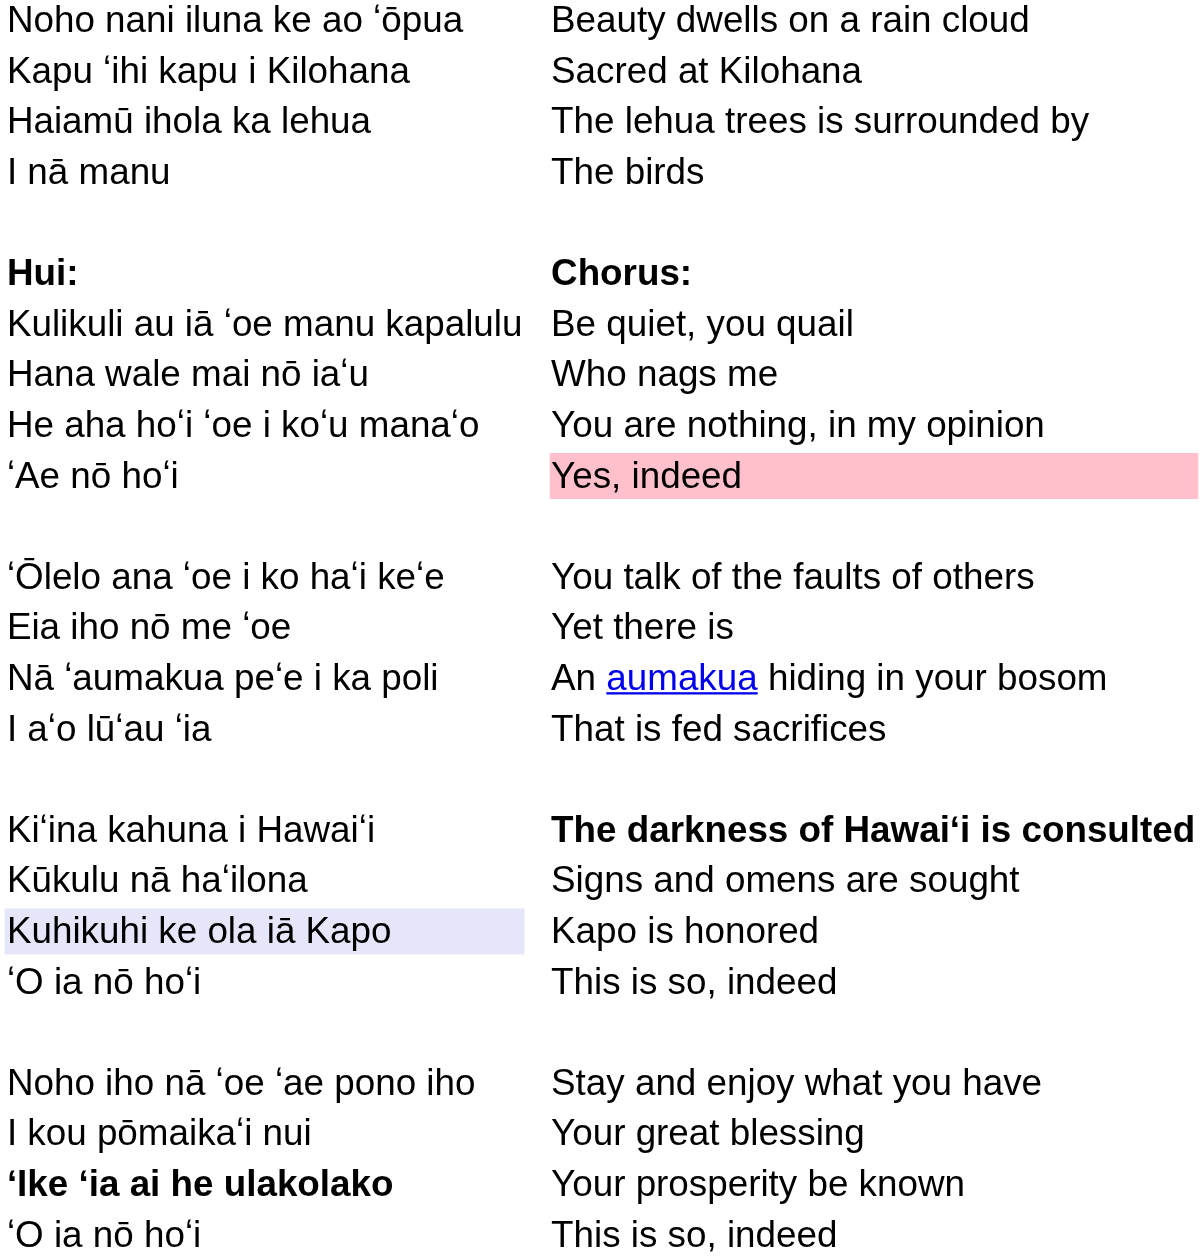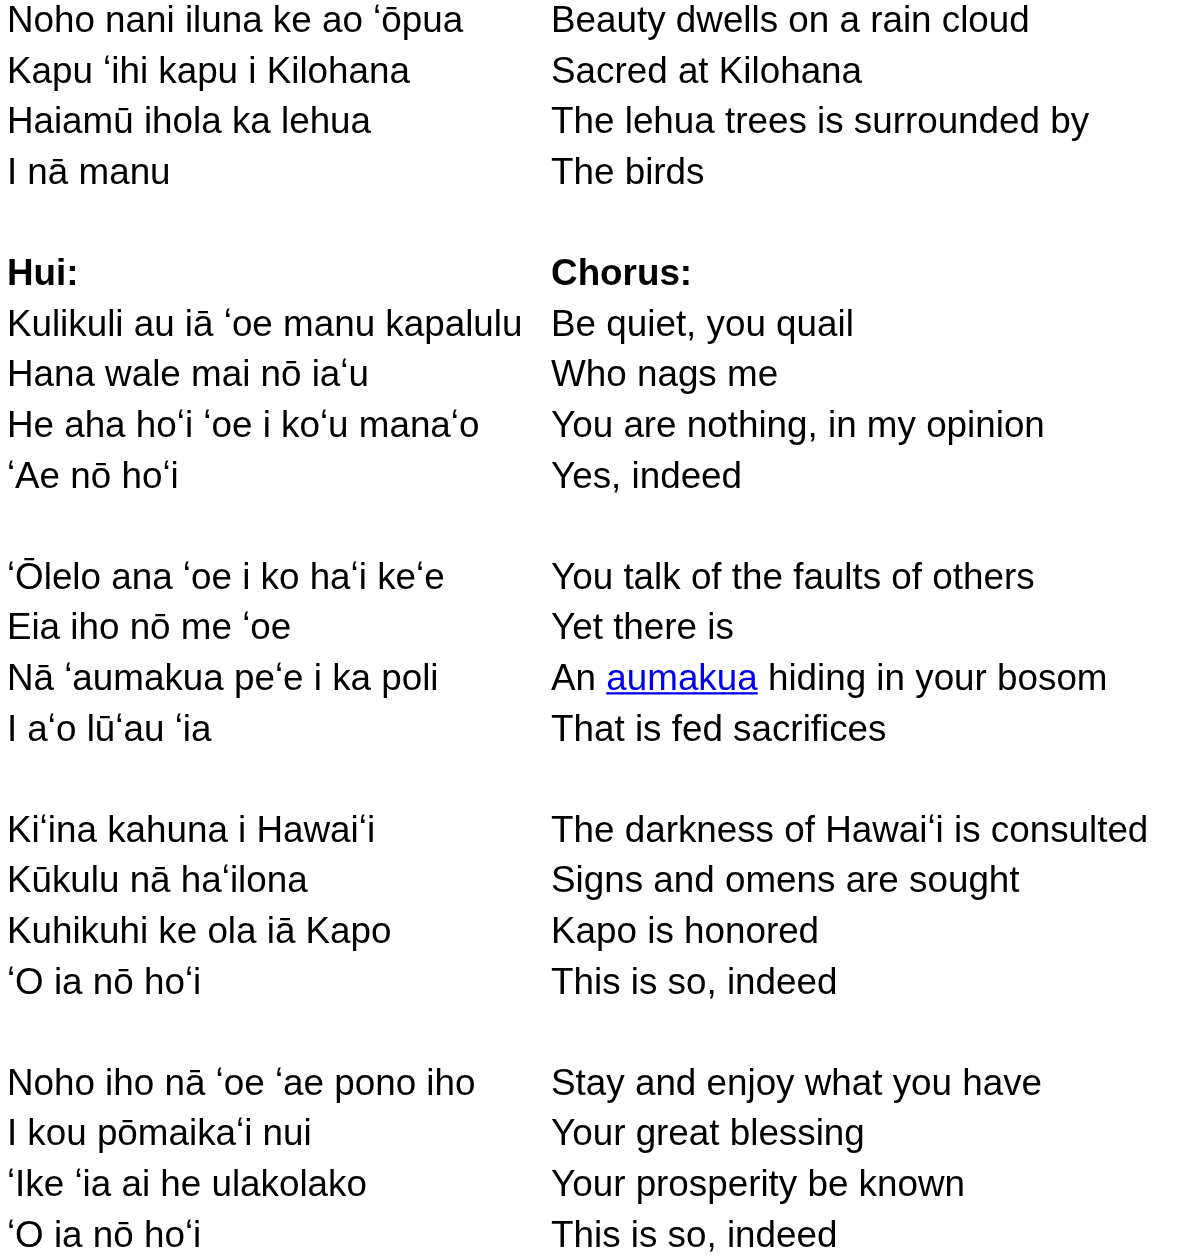(647, 475) pink background -> (647, 475) no background
(873, 829) bold -> (850, 829) normal
(199, 930) lavender background -> (199, 930) no background
(200, 1183) bold -> (187, 1183) normal
